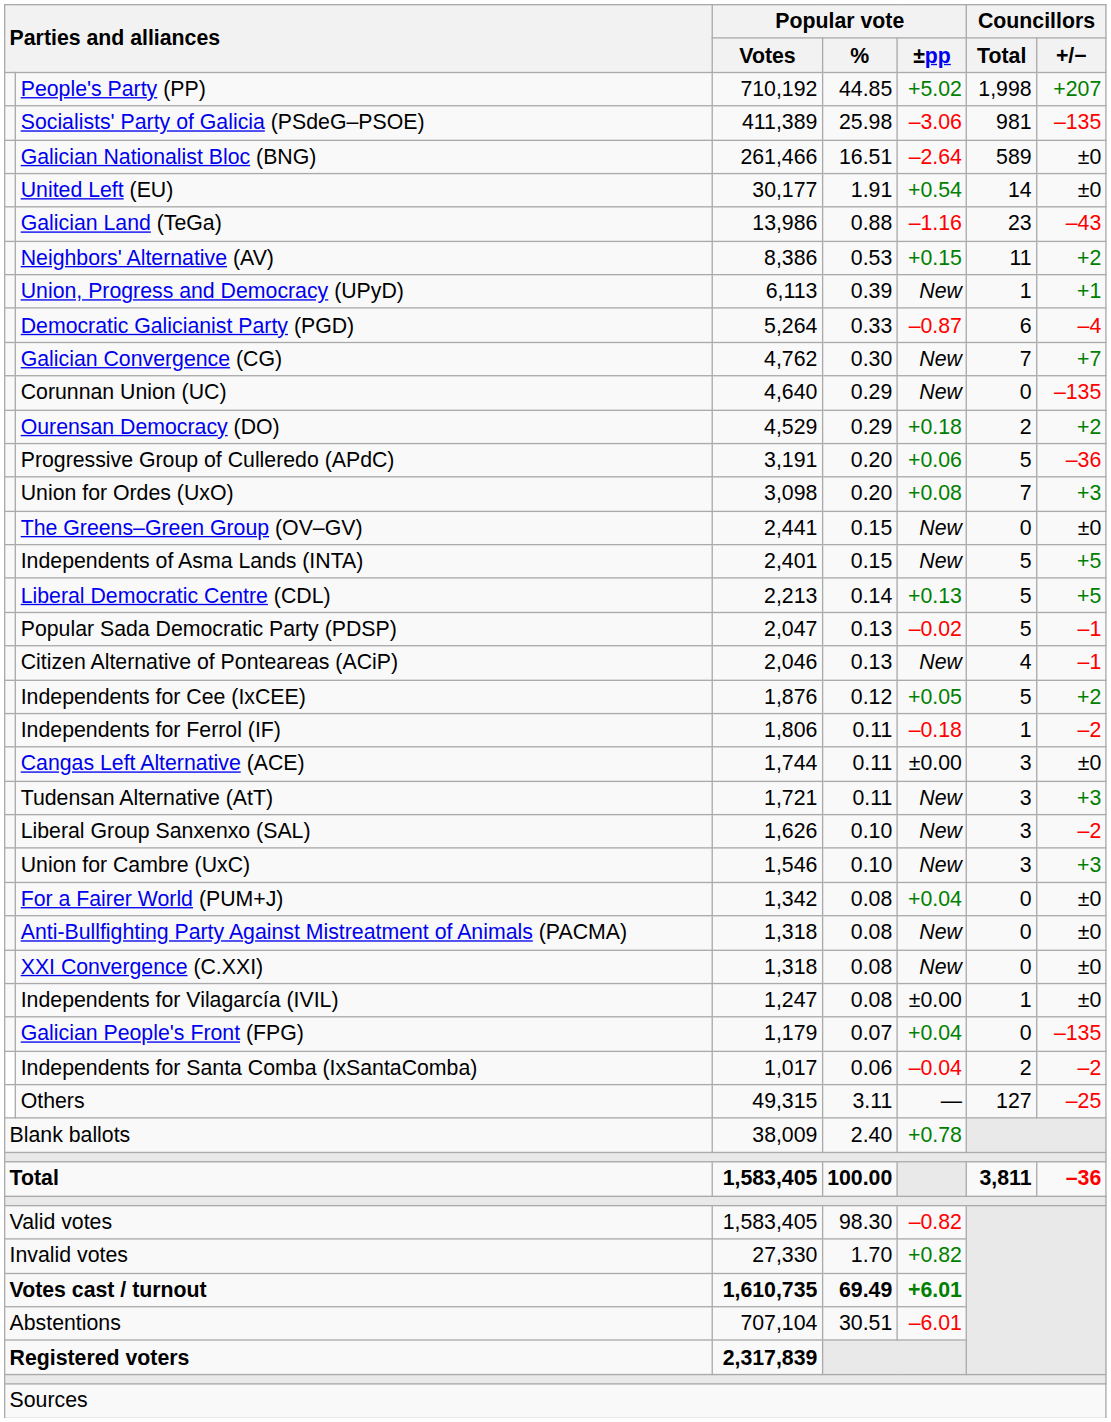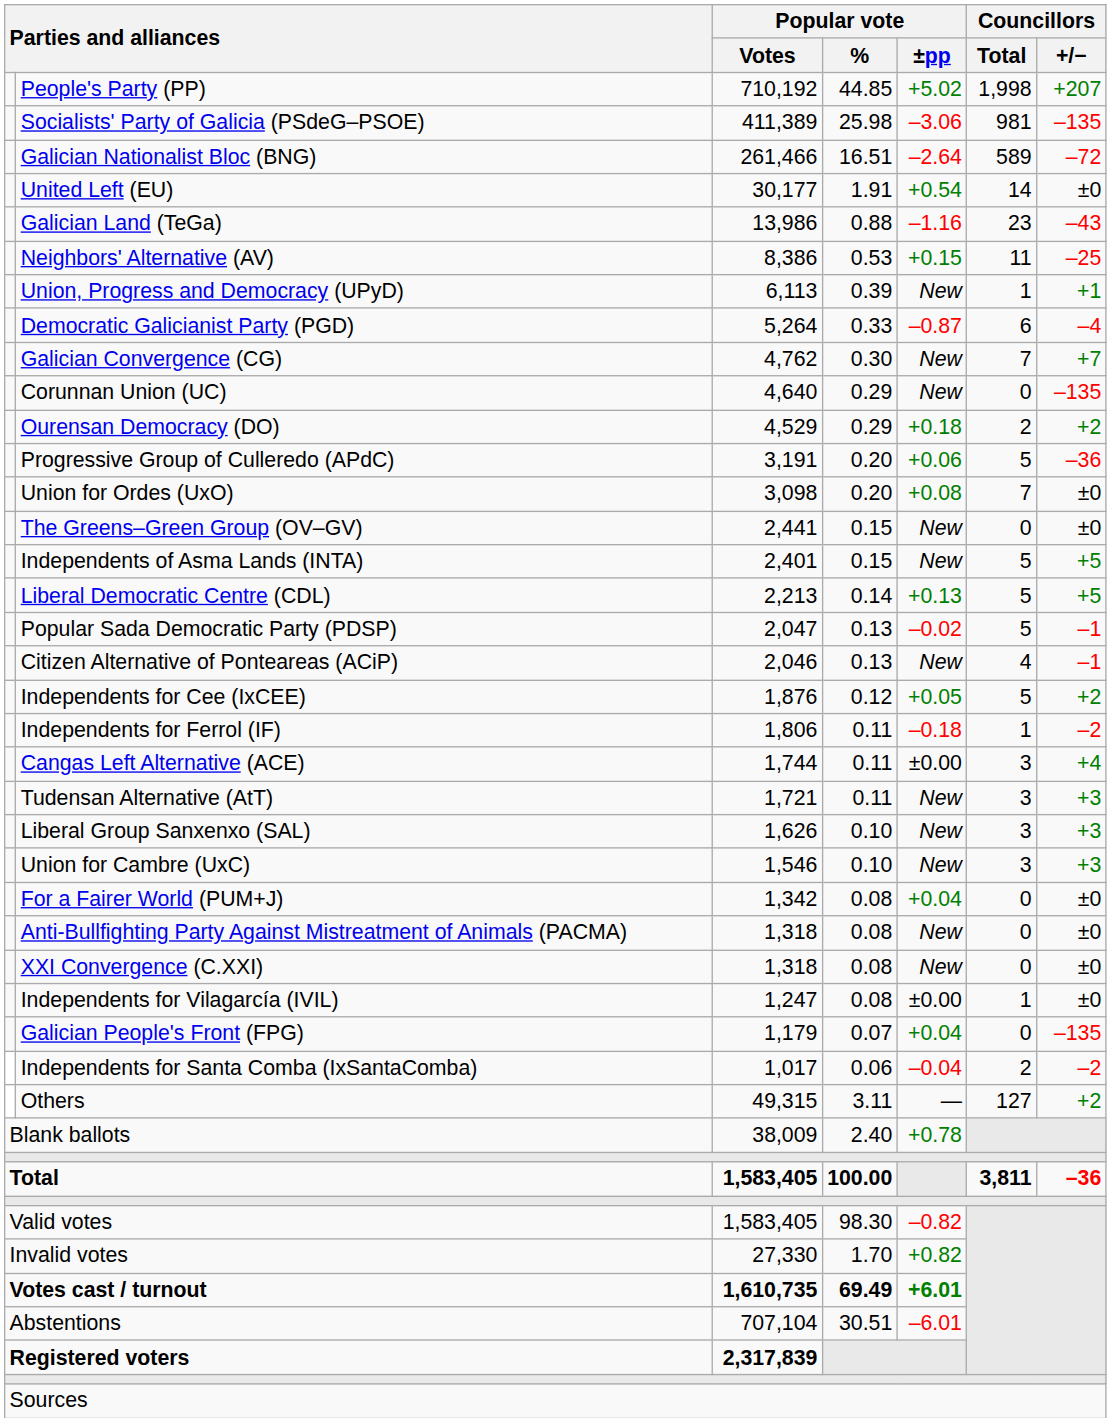(1089, 156) ±0 -> (1083, 156) –72
(1089, 257) +2 -> (1083, 257) –25
(1089, 493) +3 -> (1089, 493) ±0
(1089, 763) ±0 -> (1089, 763) +4
(1089, 831) –2 -> (1089, 831) +3
(1083, 1101) –25 -> (1089, 1101) +2
